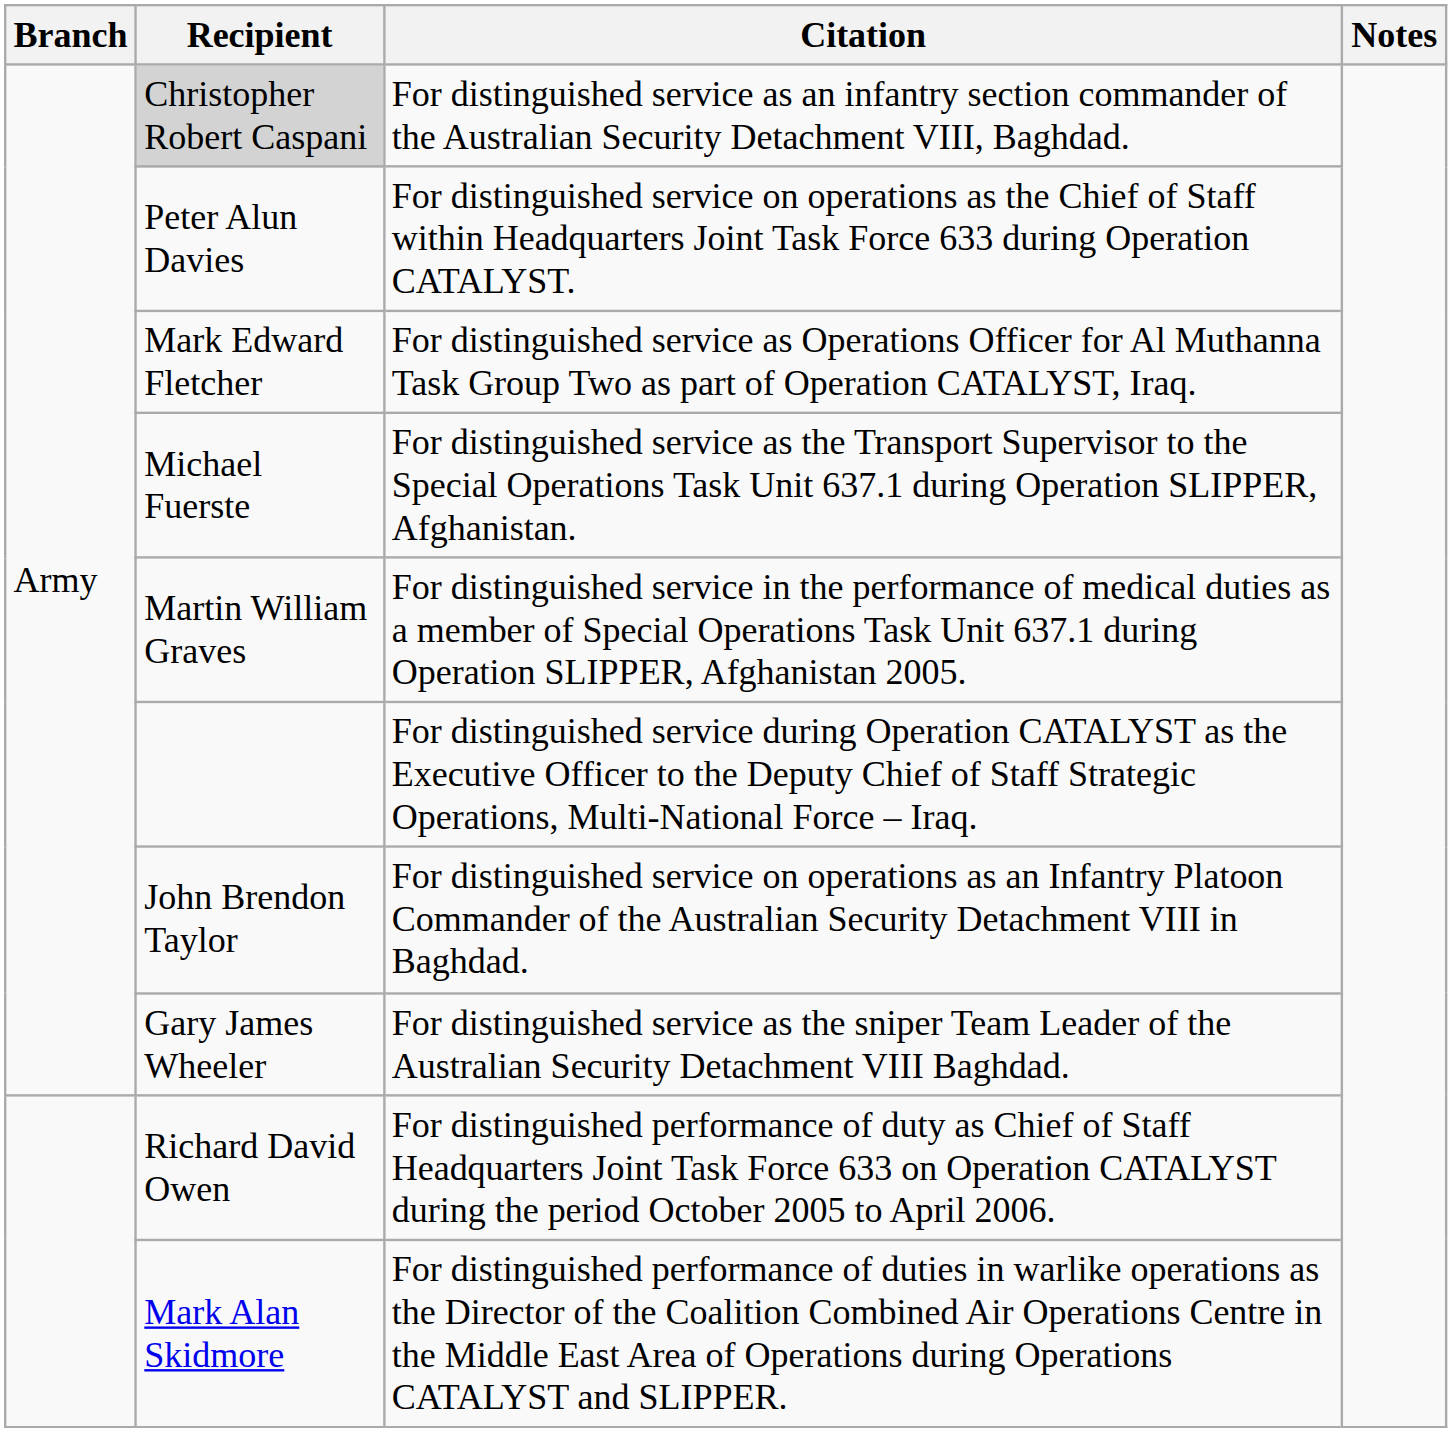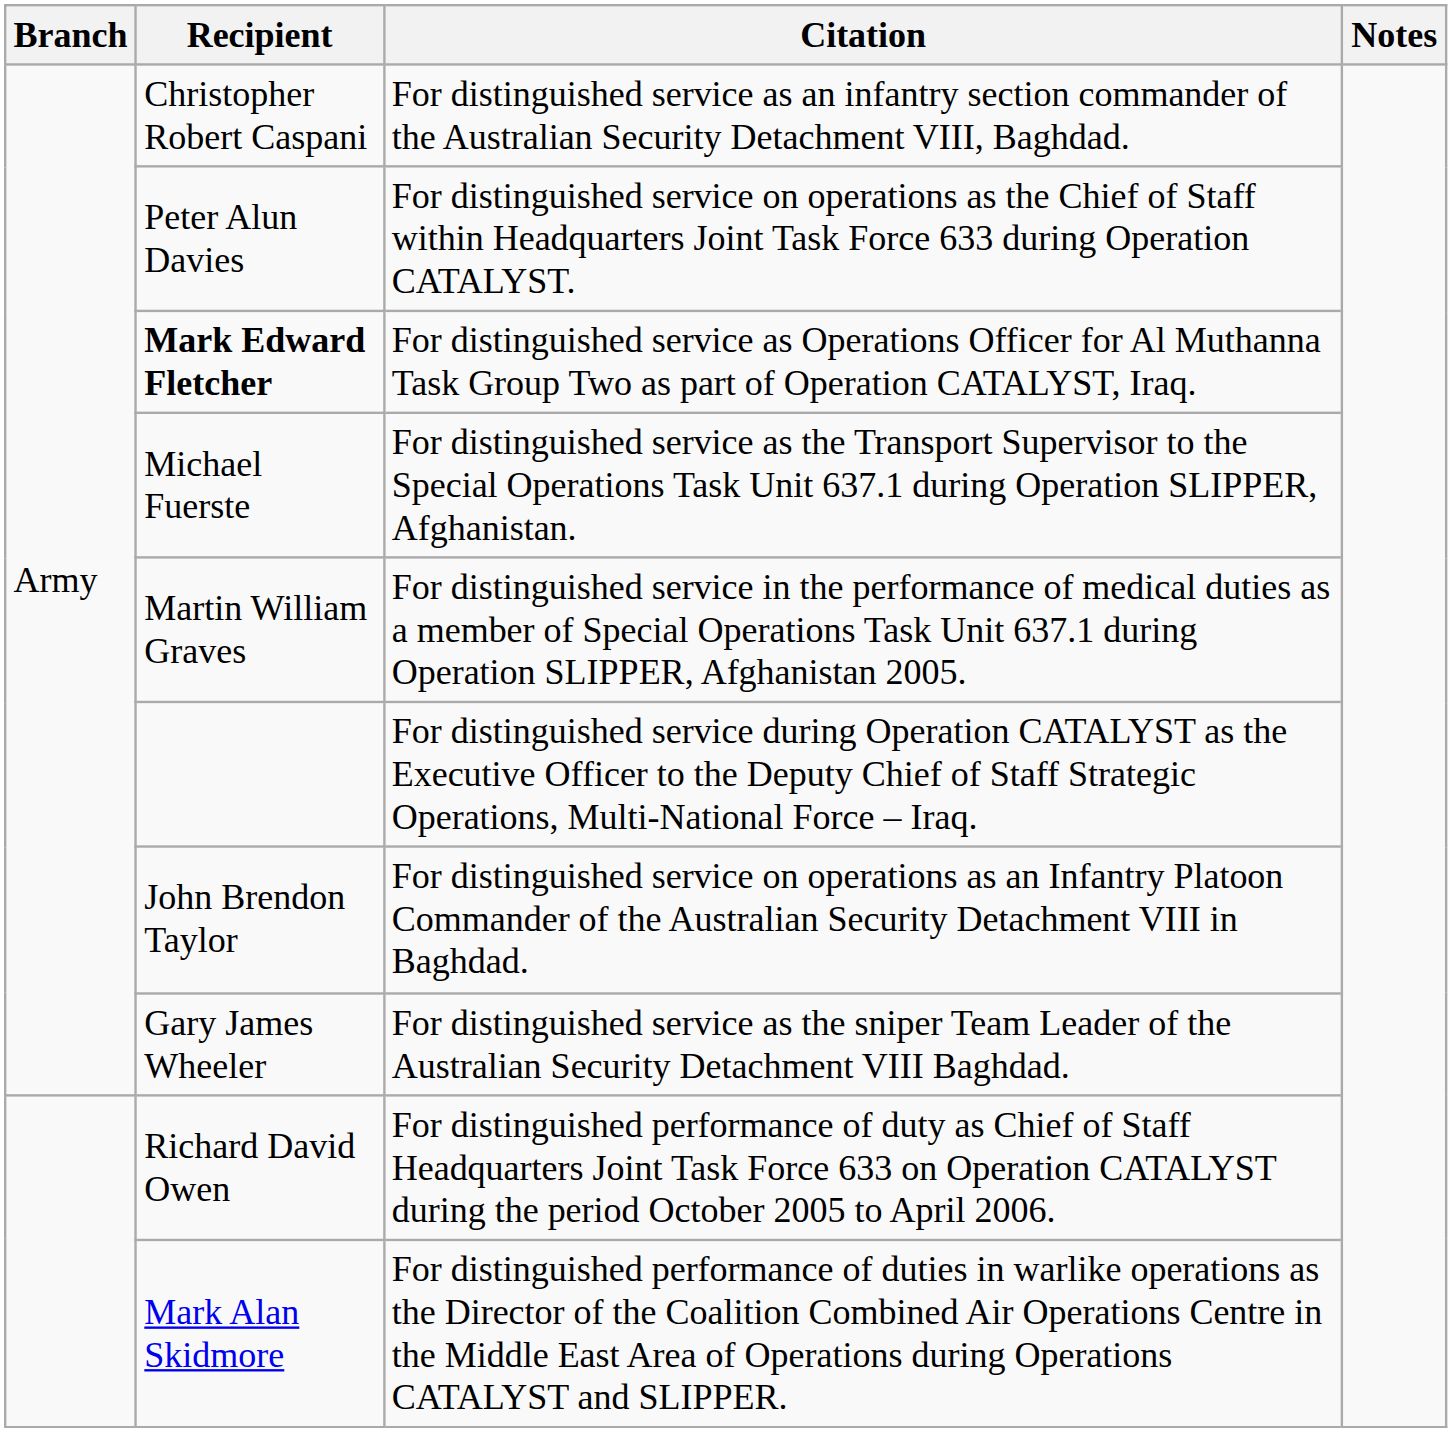(256, 115) lightgrey background -> (256, 115) no background
(244, 361) normal -> (255, 361) bold
